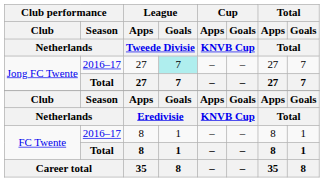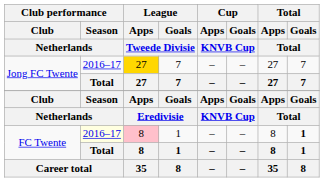(141, 64) no background -> (141, 64) gold background
(178, 64) paleturquoise background -> (178, 64) no background
(102, 133) no background -> (102, 133) lightyellow background
(141, 133) no background -> (141, 133) pink background
(303, 133) normal -> (303, 133) bold
